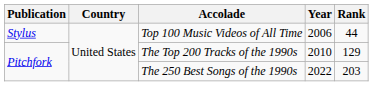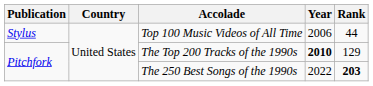(320, 52) normal -> (320, 52) bold
(351, 71) normal -> (351, 71) bold
